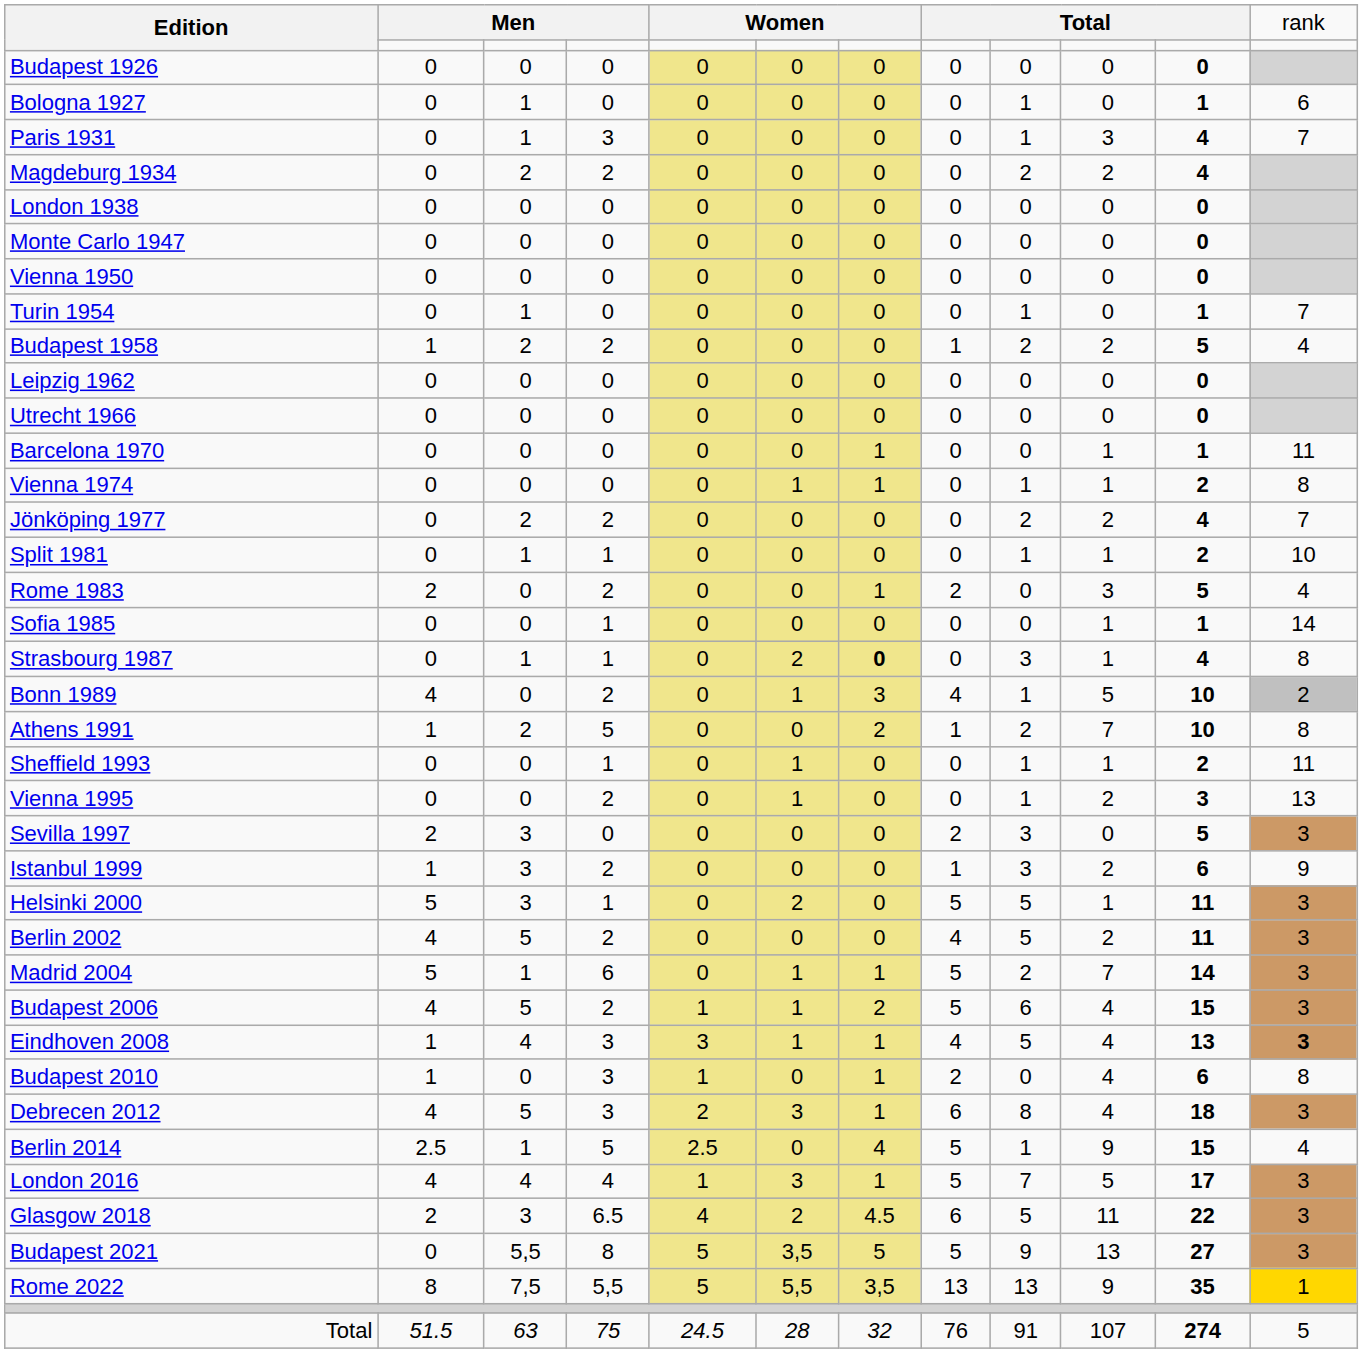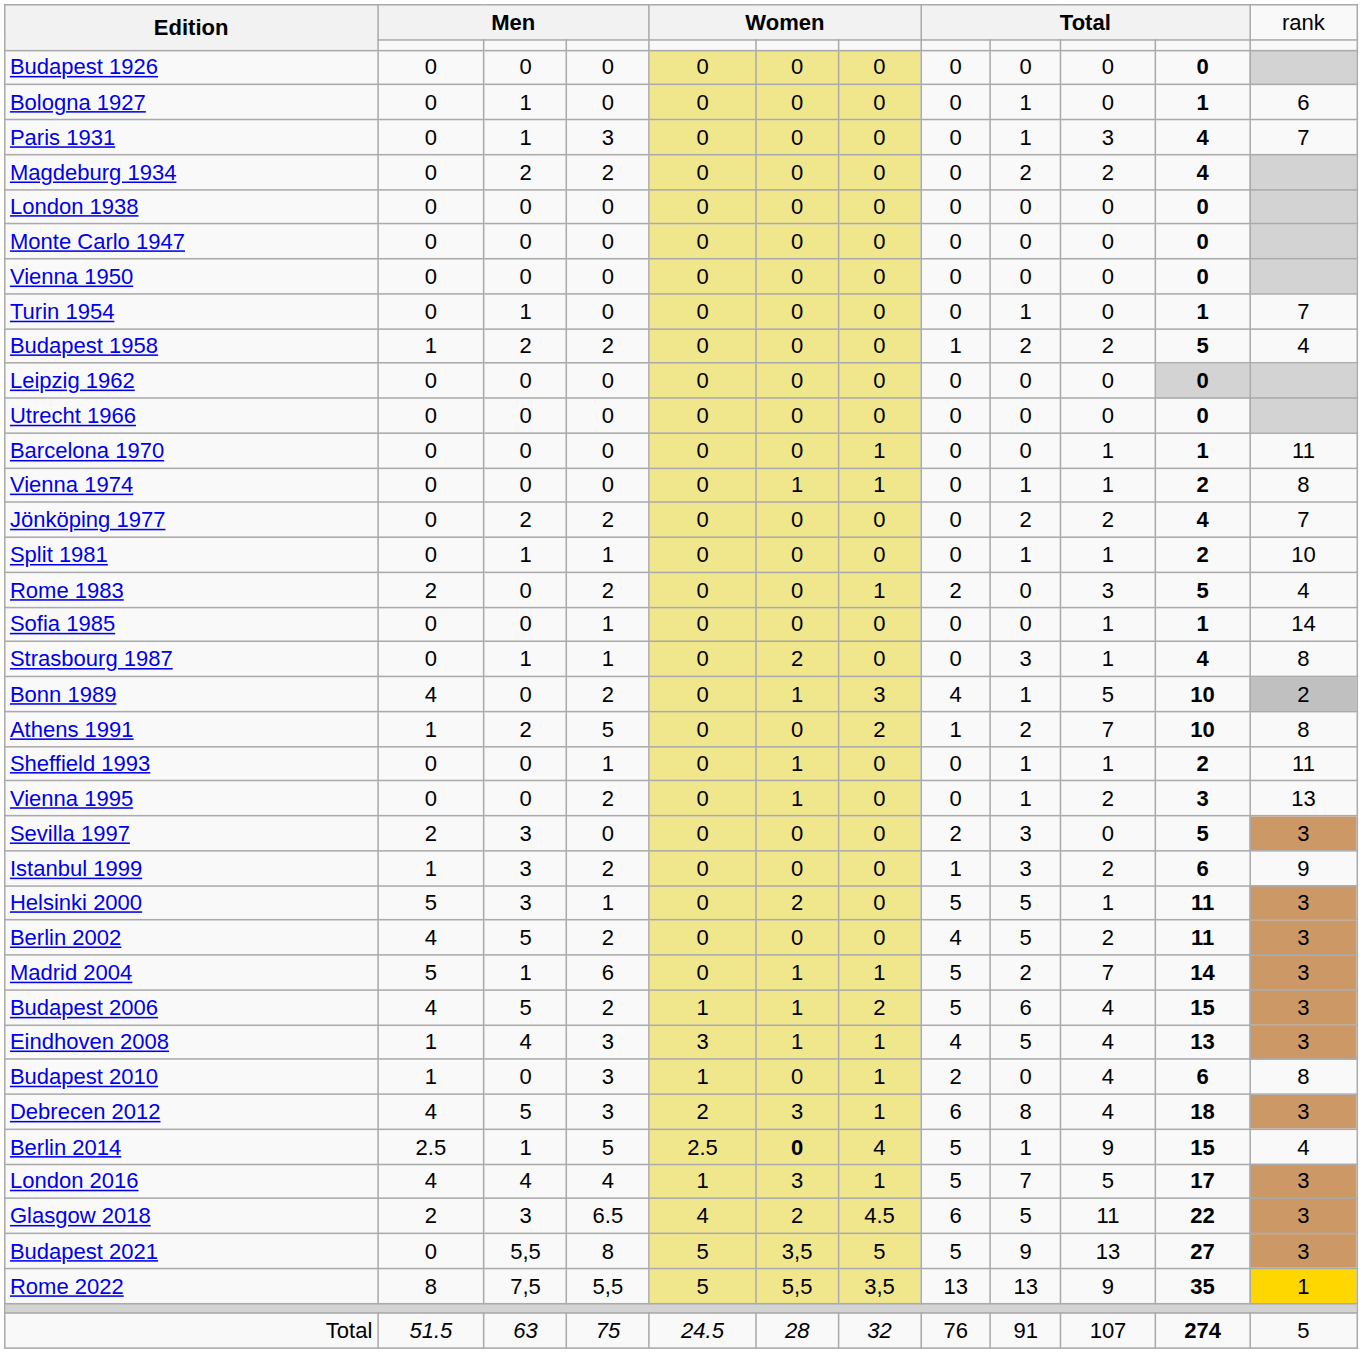(1203, 381) no background -> (1203, 381) lightgrey background
(879, 659) bold -> (879, 659) normal
(1303, 1042) bold -> (1303, 1042) normal
(797, 1147) normal -> (797, 1147) bold
